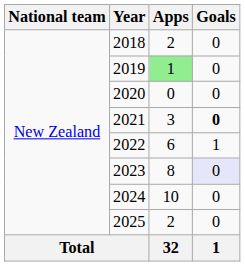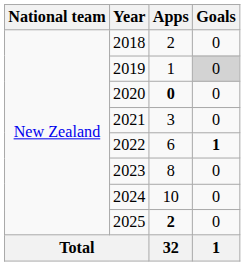(171, 68) lightgreen background -> (171, 68) no background
(216, 68) no background -> (216, 68) lightgrey background
(171, 94) normal -> (171, 94) bold
(216, 119) bold -> (216, 119) normal
(216, 145) normal -> (216, 145) bold
(216, 171) lavender background -> (216, 171) no background
(171, 222) normal -> (171, 222) bold
